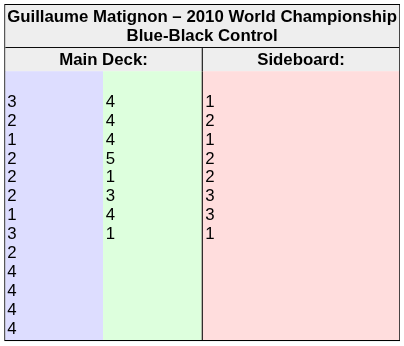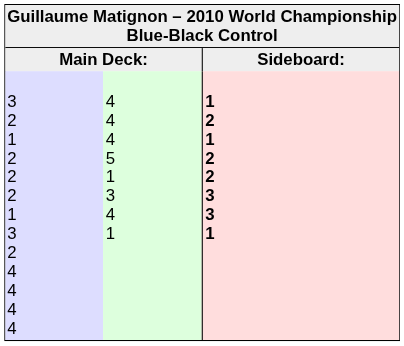(210, 167) normal -> (210, 167) bold
